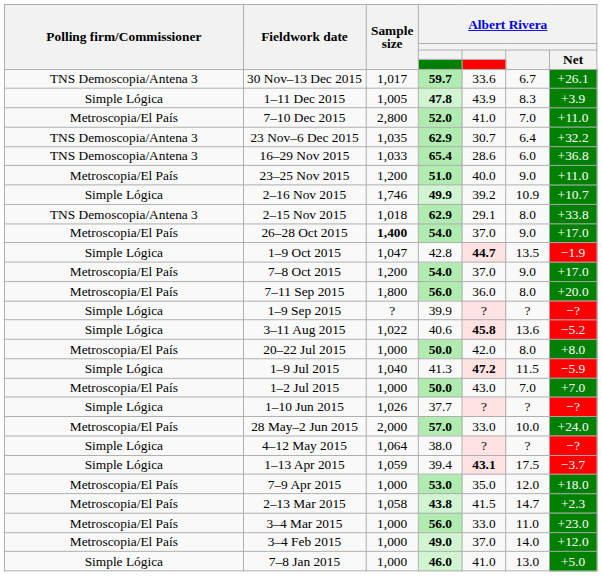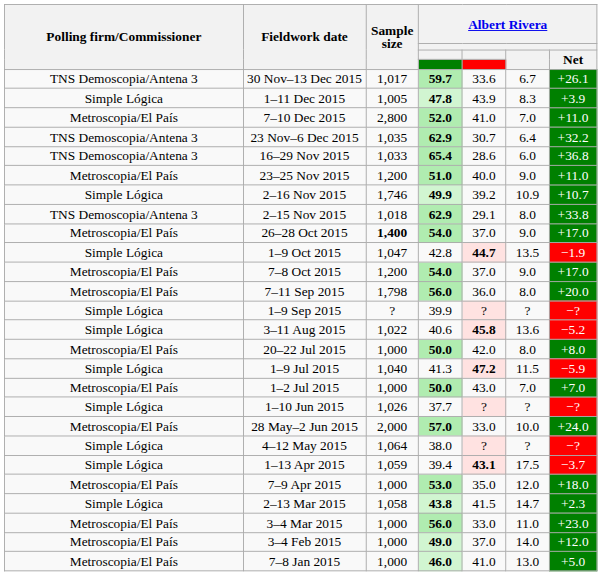(392, 291) 1,800 -> (392, 291) 1,798
(124, 504) Metroscopia/El País -> (124, 504) Simple Lógica
(124, 562) Simple Lógica -> (124, 562) Metroscopia/El País
